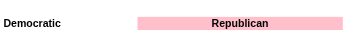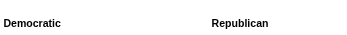(240, 23) pink background -> (240, 23) no background
